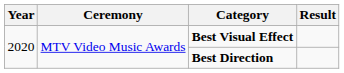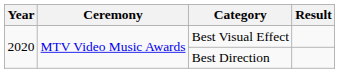(242, 36) bold -> (240, 36) normal
(232, 57) bold -> (231, 57) normal
